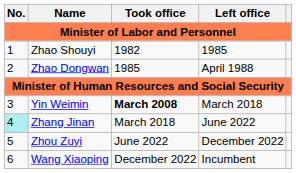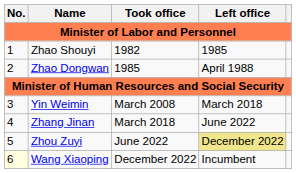(146, 104) bold -> (145, 104) normal
(10, 123) paleturquoise background -> (10, 123) no background
(243, 141) no background -> (243, 141) khaki background
(10, 159) no background -> (10, 159) lightyellow background
